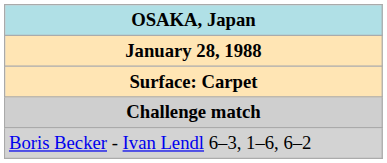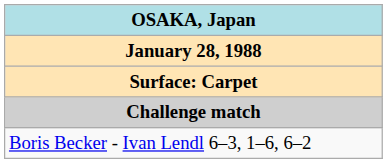(160, 143) lightgrey background -> (160, 143) no background
